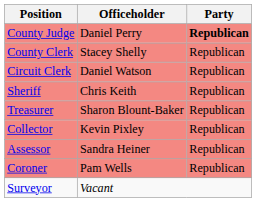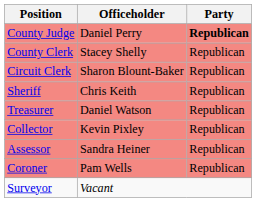(116, 71) Daniel Watson -> (132, 71) Sharon Blount-Baker
(132, 110) Sharon Blount-Baker -> (116, 110) Daniel Watson
